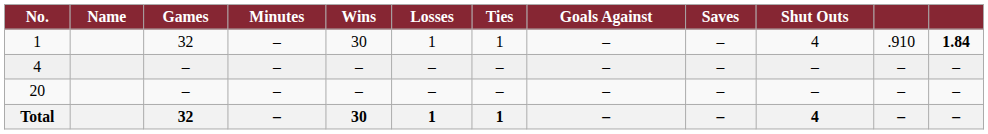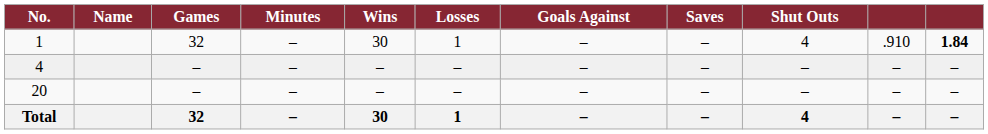- column: (500, 16)
